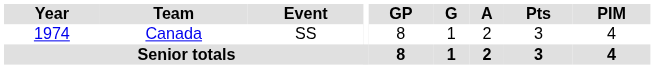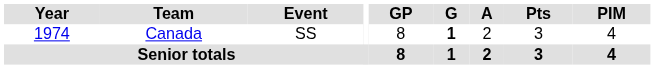(451, 34) normal -> (451, 34) bold
